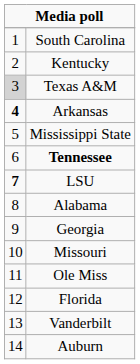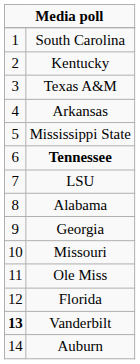(15, 87) lightgrey background -> (15, 87) no background
(15, 110) bold -> (15, 110) normal
(15, 181) bold -> (15, 181) normal
(15, 323) normal -> (15, 323) bold
